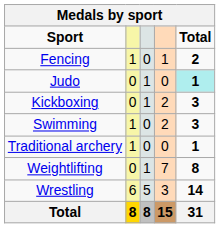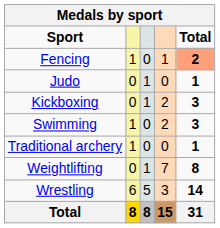(195, 59) no background -> (195, 59) lightsalmon background
(195, 81) paleturquoise background -> (195, 81) no background
